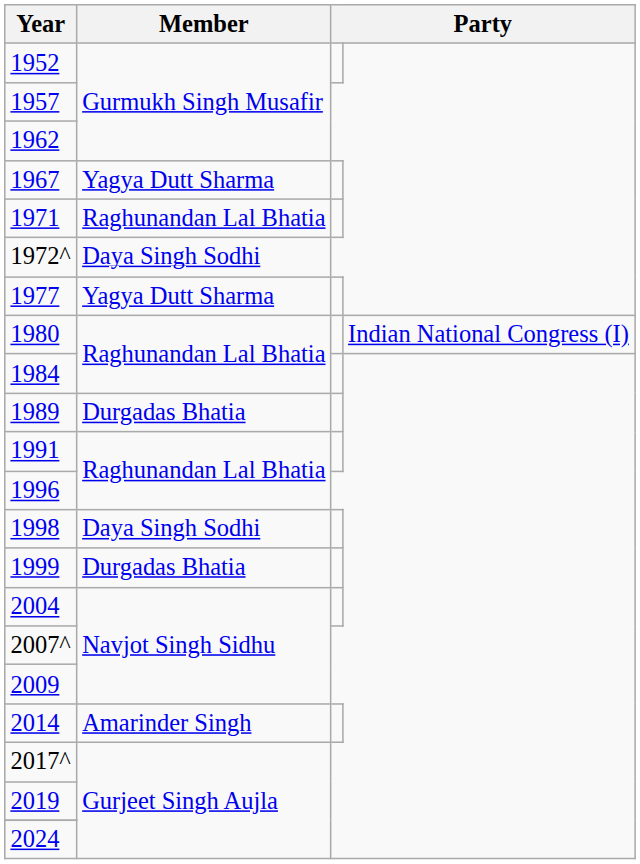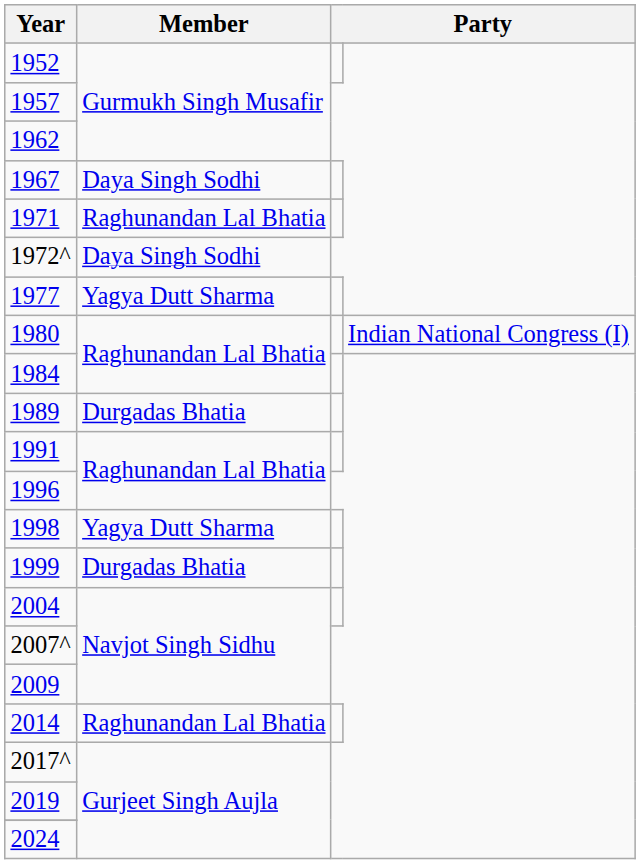(178, 179) Yagya Dutt Sharma -> (171, 179) Daya Singh Sodhi
(171, 528) Daya Singh Sodhi -> (178, 528) Yagya Dutt Sharma
(167, 722) Amarinder Singh -> (204, 722) Raghunandan Lal Bhatia
